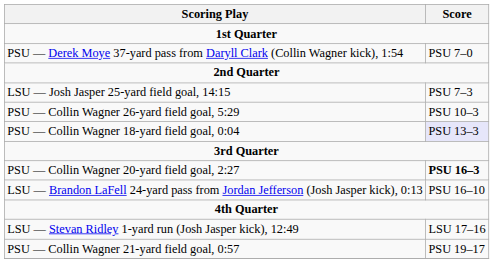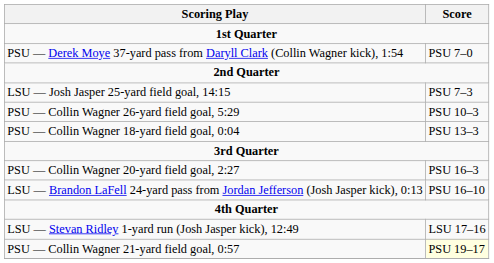(454, 131) lavender background -> (454, 131) no background
(454, 170) bold -> (454, 170) normal
(457, 248) no background -> (457, 248) lightyellow background
